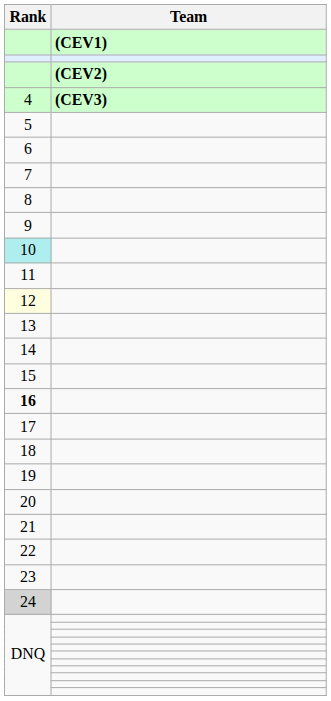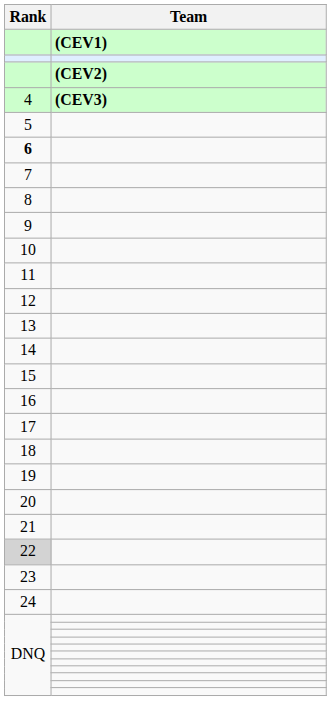(28, 149) normal -> (28, 149) bold
(28, 250) paleturquoise background -> (28, 250) no background
(28, 300) lightyellow background -> (28, 300) no background
(28, 401) bold -> (28, 401) normal
(28, 551) no background -> (28, 551) lightgrey background
(28, 602) lightgrey background -> (28, 602) no background
